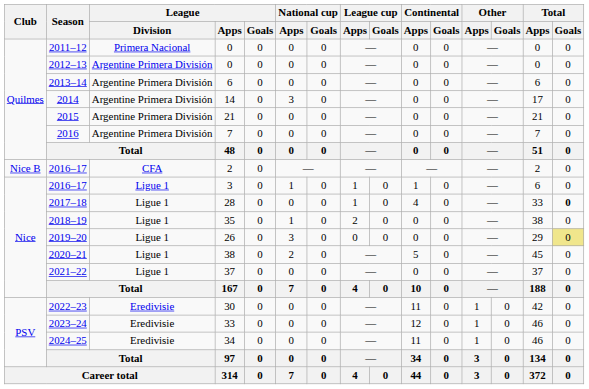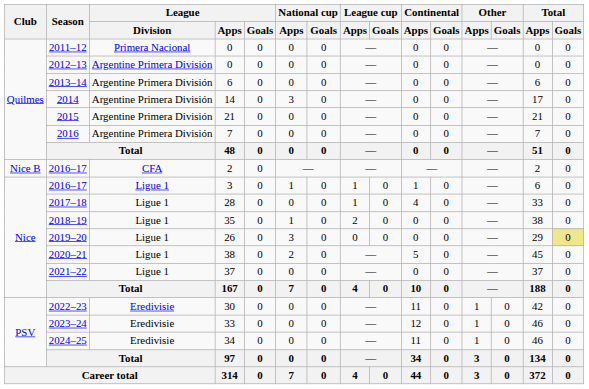(568, 202) bold -> (568, 202) normal
